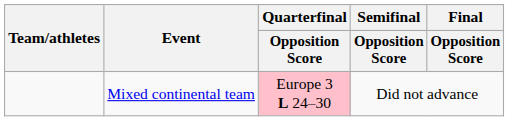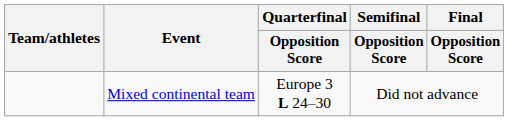(304, 94) pink background -> (304, 94) no background
